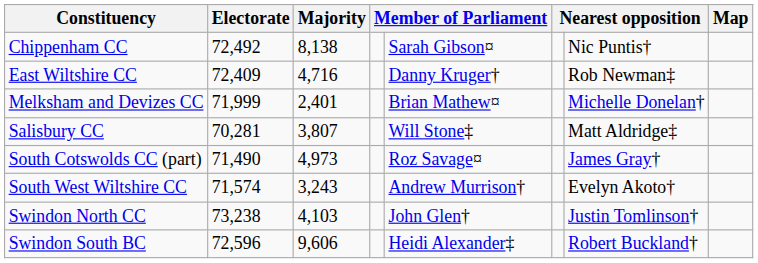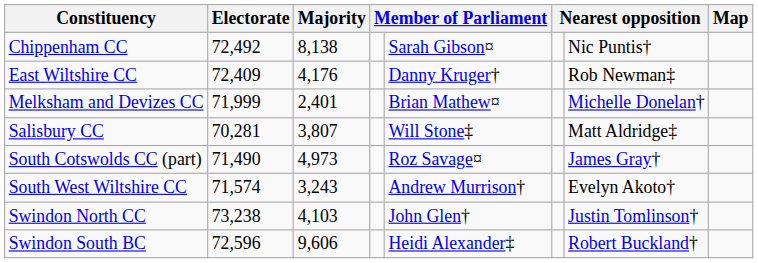(318, 74) 4,716 -> (318, 74) 4,176
